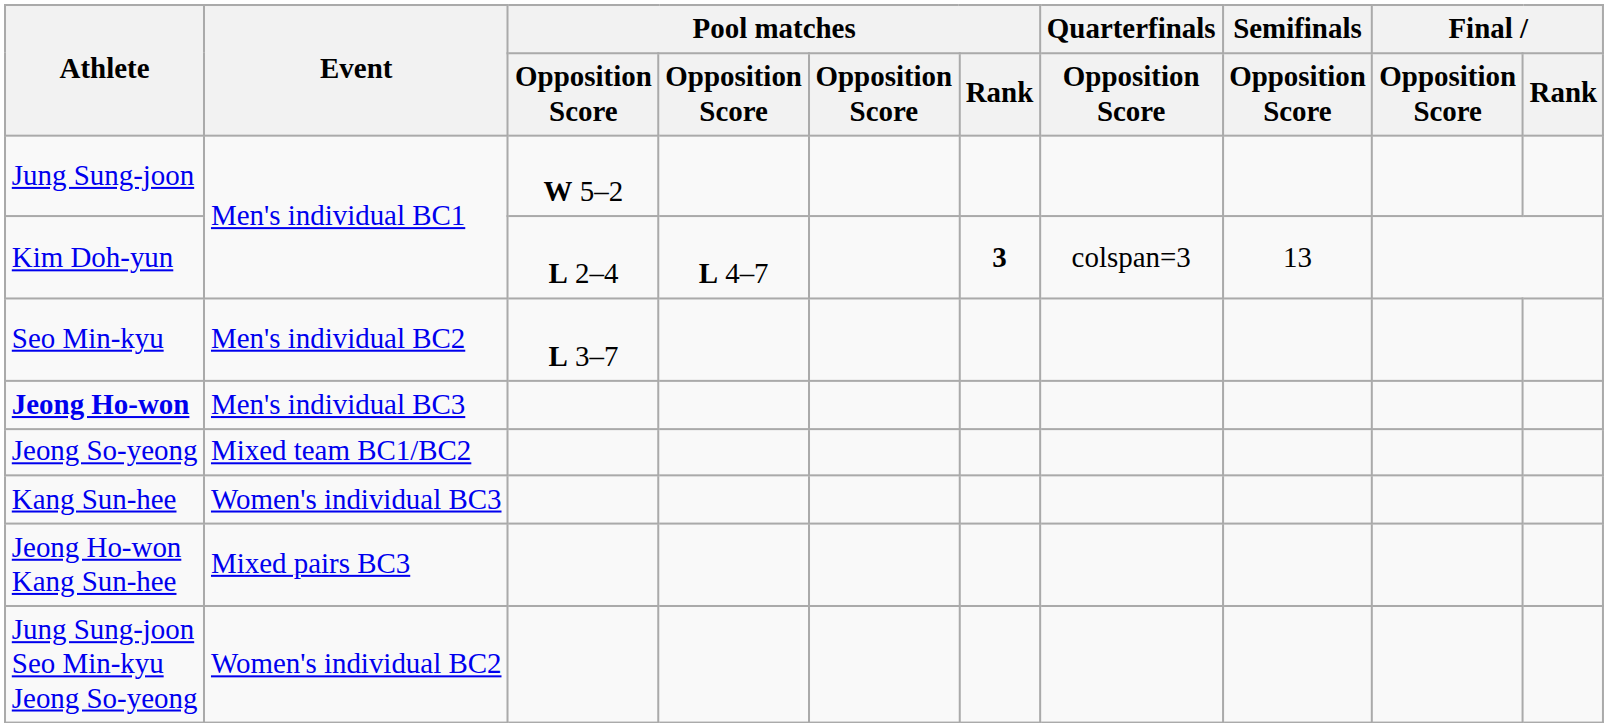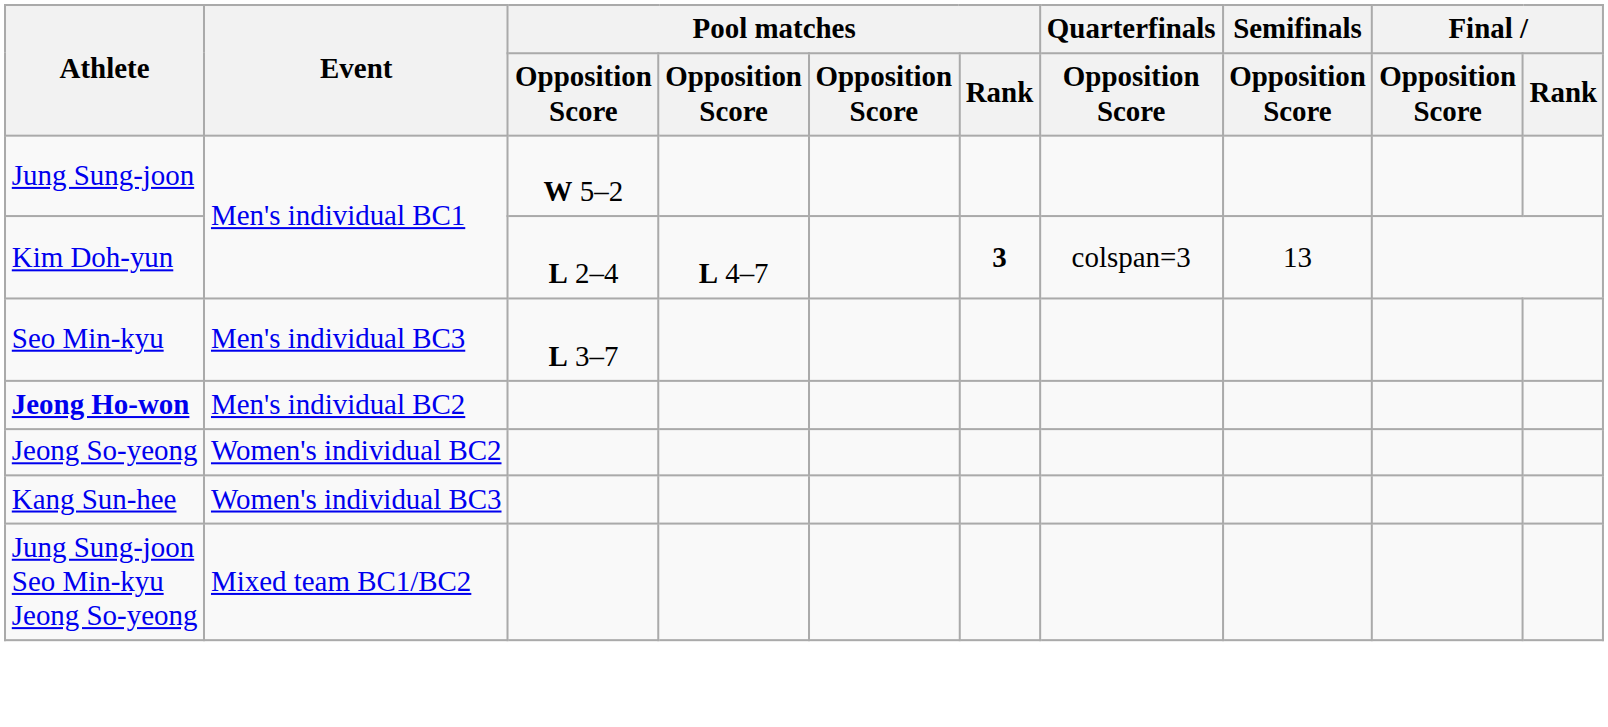(338, 339) Men's individual BC2 -> (338, 339) Men's individual BC3
(338, 404) Men's individual BC3 -> (338, 404) Men's individual BC2
(341, 451) Mixed team BC1/BC2 -> (356, 451) Women's individual BC2
- row: (97, 564)
(356, 663) Women's individual BC2 -> (341, 581) Mixed team BC1/BC2
